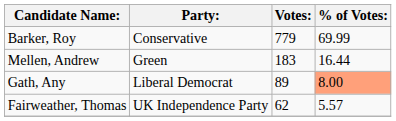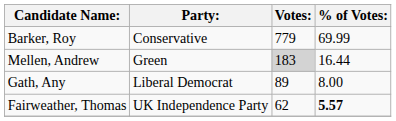(285, 60) no background -> (285, 60) lightgrey background
(331, 82) lightsalmon background -> (331, 82) no background
(331, 104) normal -> (331, 104) bold
